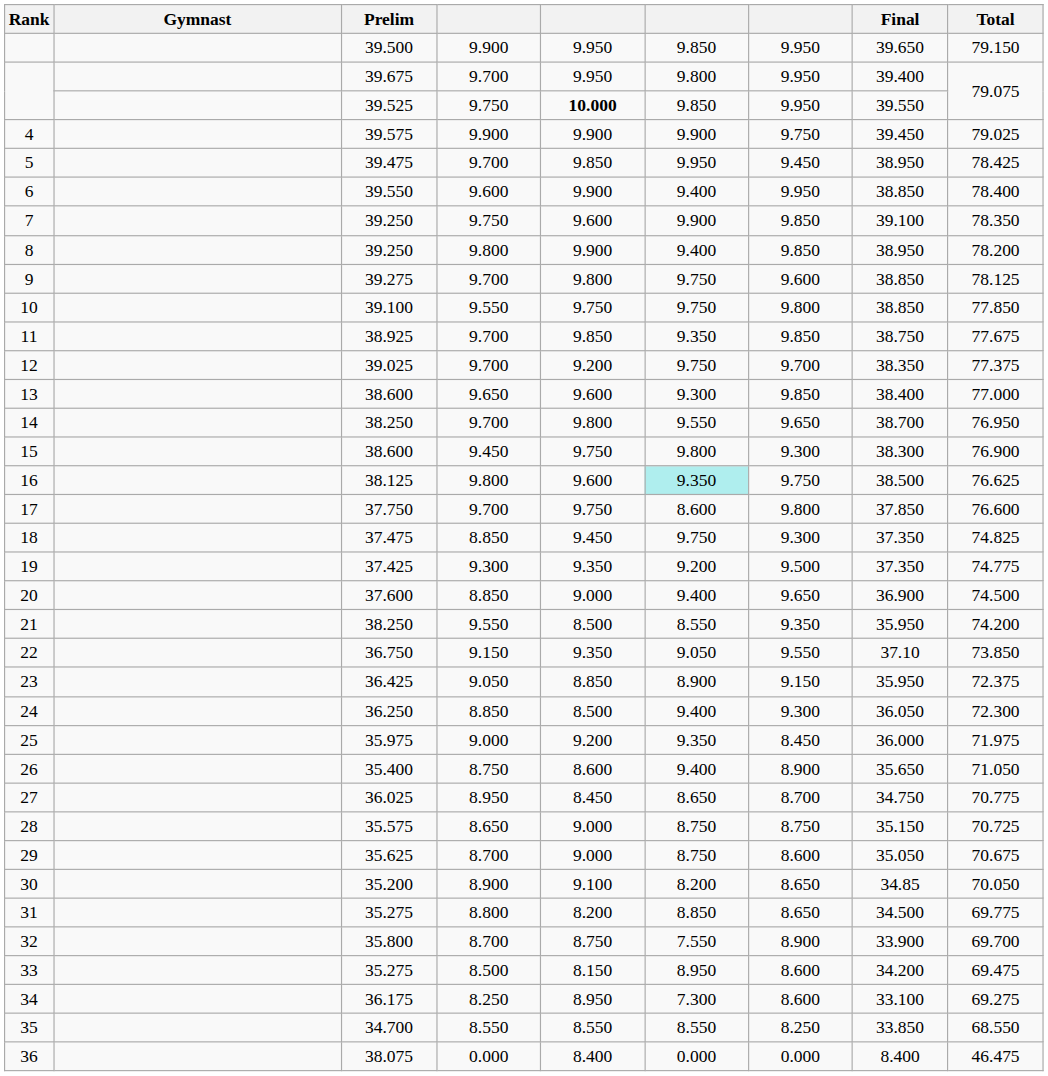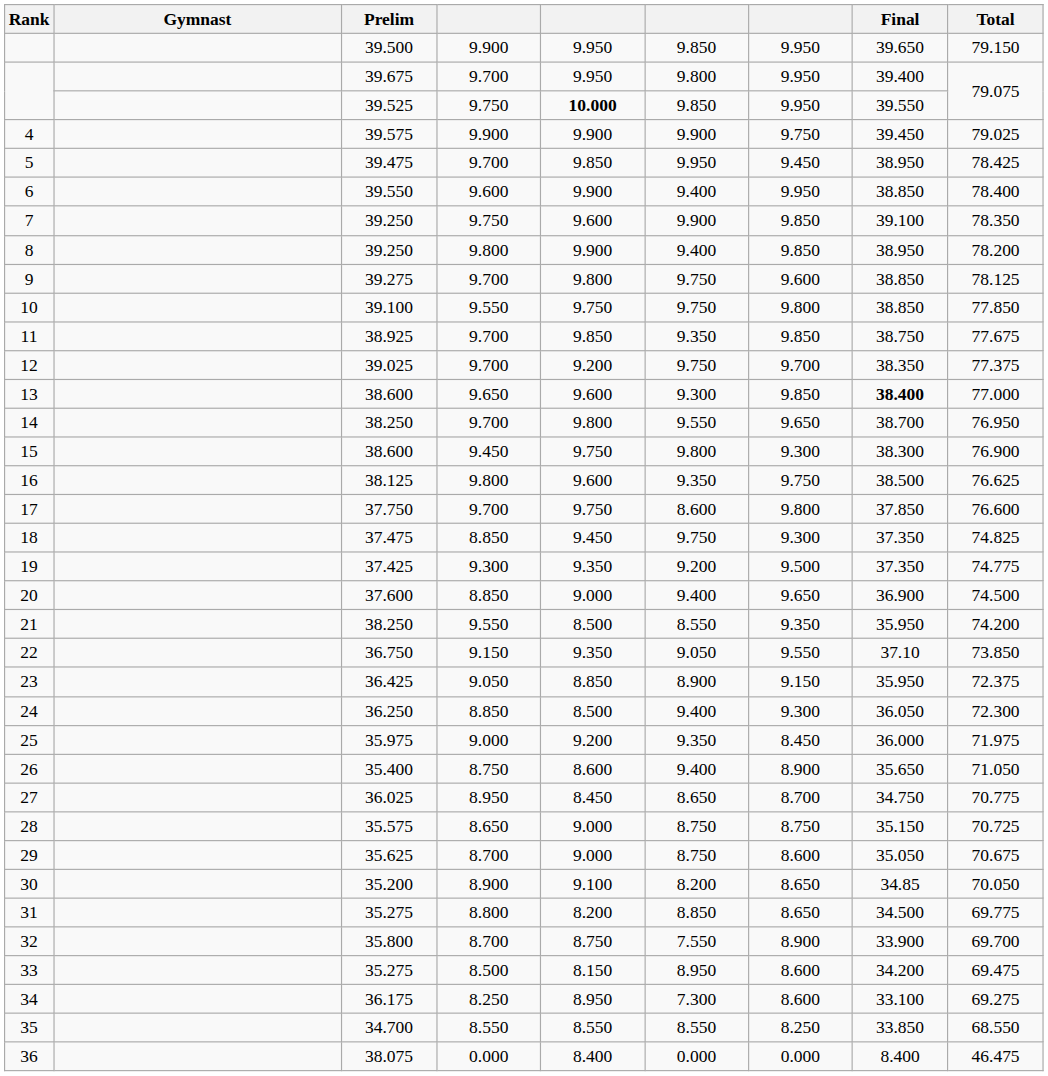(900, 393) normal -> (900, 393) bold
(696, 480) paleturquoise background -> (696, 480) no background
